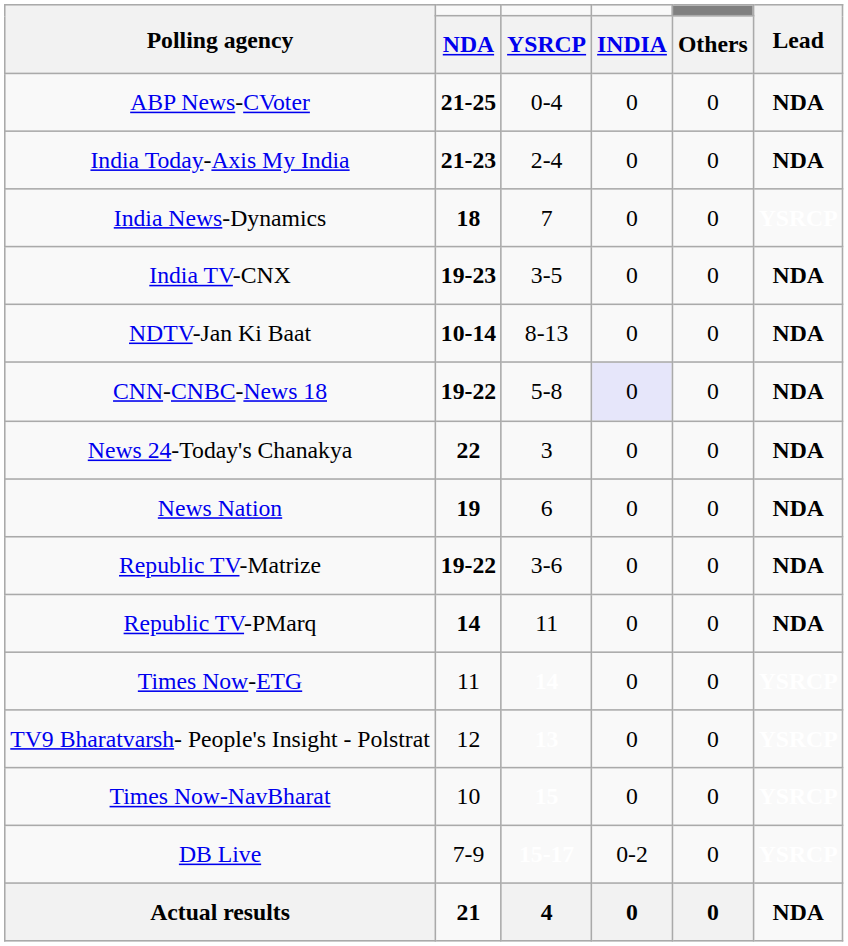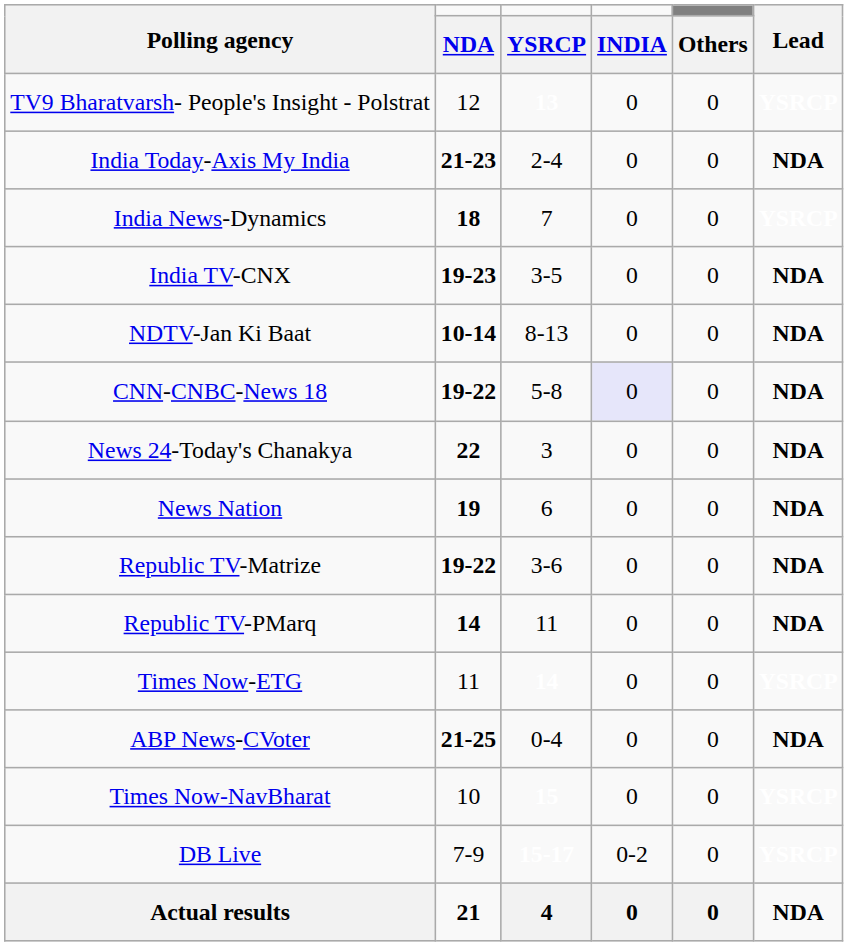rows swapped: (220, 102) <-> (220, 738)
